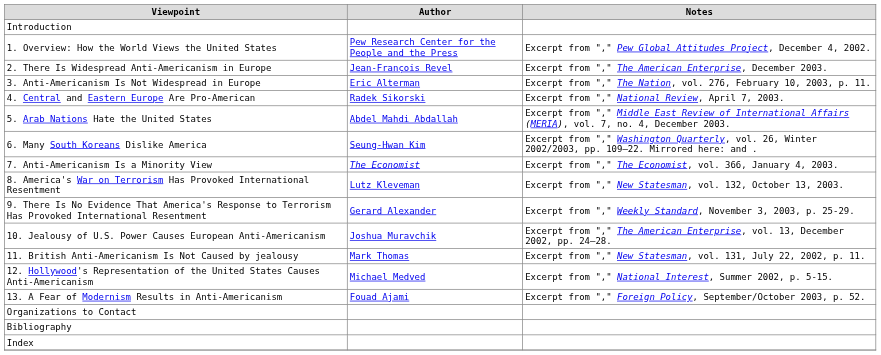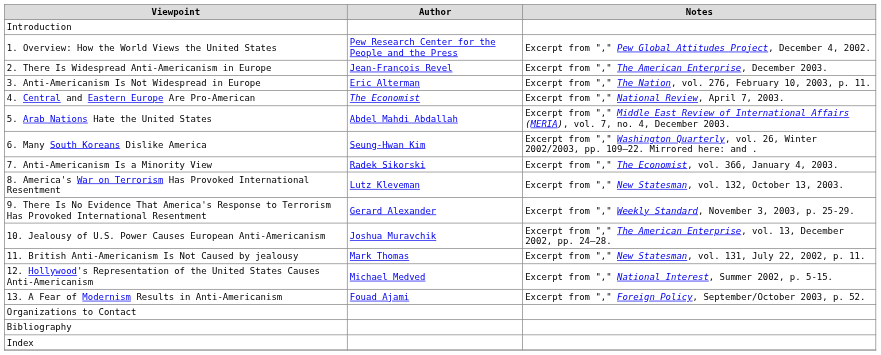(388, 98) Radek Sikorski -> (385, 98) The Economist
(385, 164) The Economist -> (388, 164) Radek Sikorski
